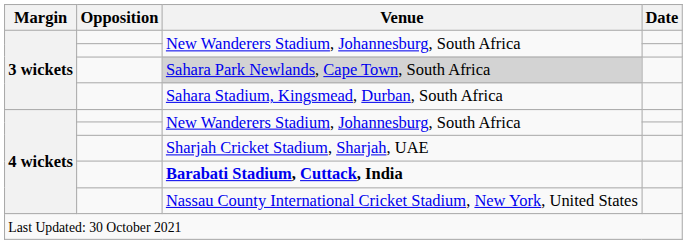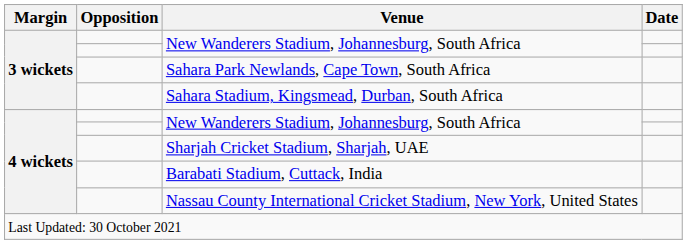(328, 69) lightgrey background -> (328, 69) no background
(284, 174) bold -> (274, 174) normal
